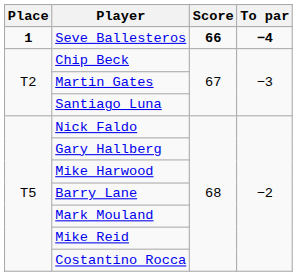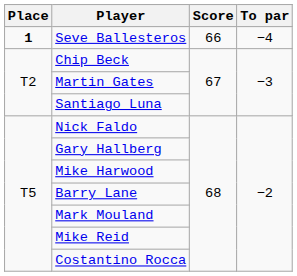(213, 38) bold -> (213, 38) normal
(265, 38) bold -> (265, 38) normal
